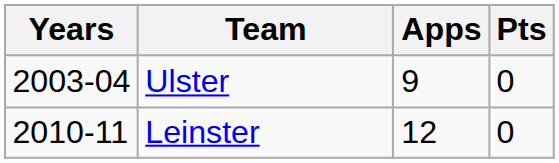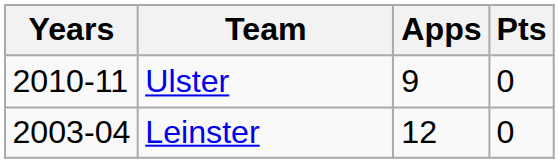(71, 81) 2003-04 -> (70, 81) 2010-11
(70, 132) 2010-11 -> (71, 132) 2003-04
